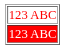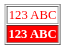(33, 34) normal -> (33, 34) bold
